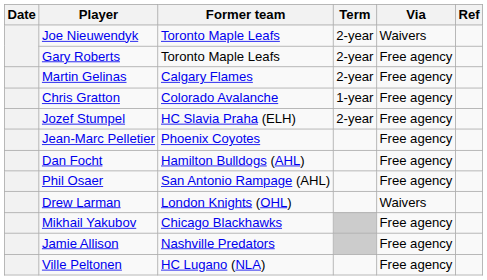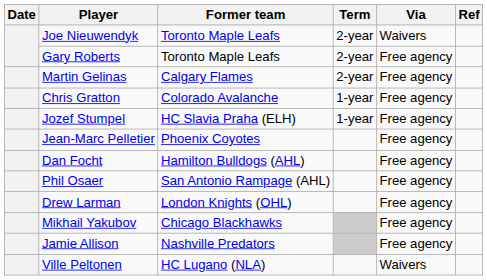(355, 118) 2-year -> (355, 118) 1-year
(403, 202) Waivers -> (416, 202) Free agency
(416, 264) Free agency -> (403, 264) Waivers
